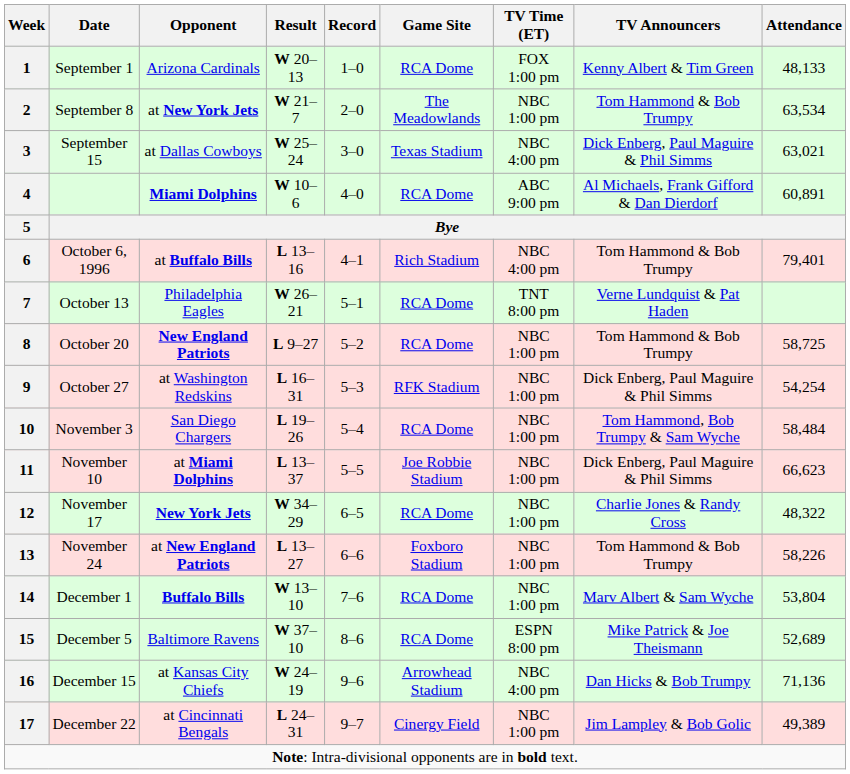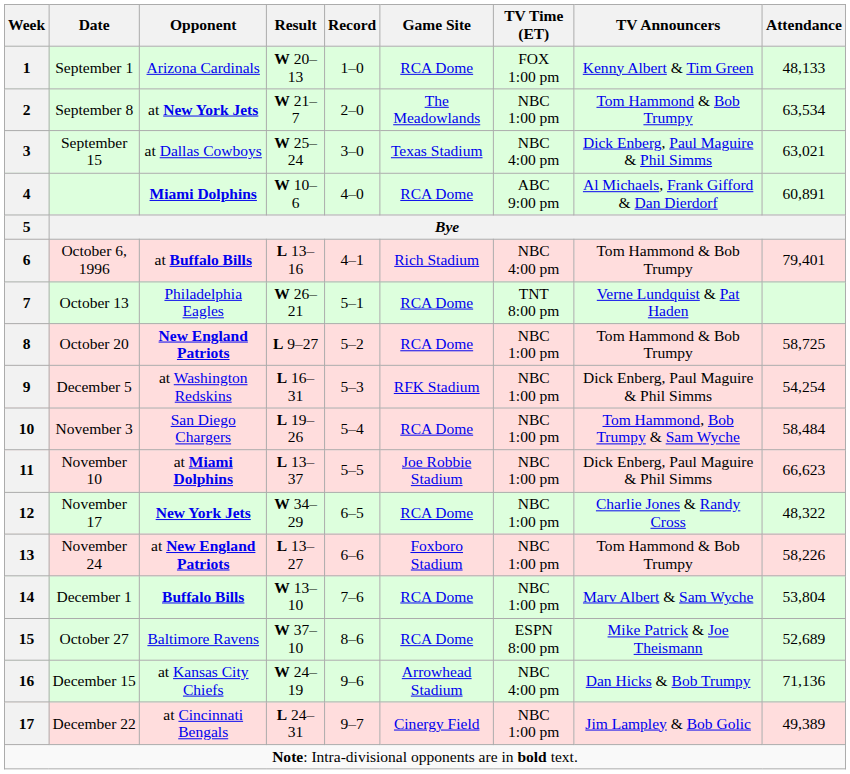(94, 386) October 27 -> (94, 386) December 5
(94, 639) December 5 -> (94, 639) October 27
